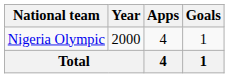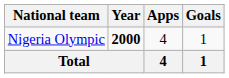(126, 38) normal -> (126, 38) bold
